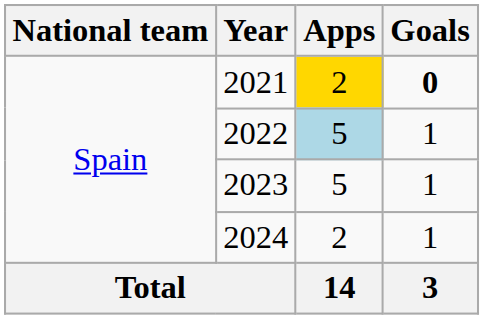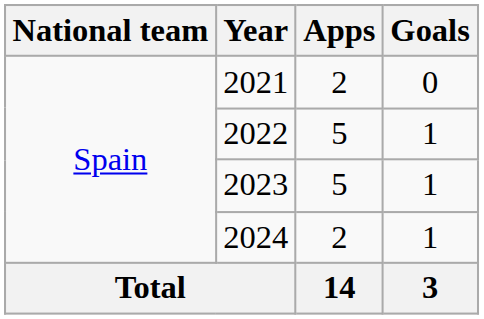(339, 81) gold background -> (339, 81) no background
(430, 81) bold -> (430, 81) normal
(339, 133) lightblue background -> (339, 133) no background
